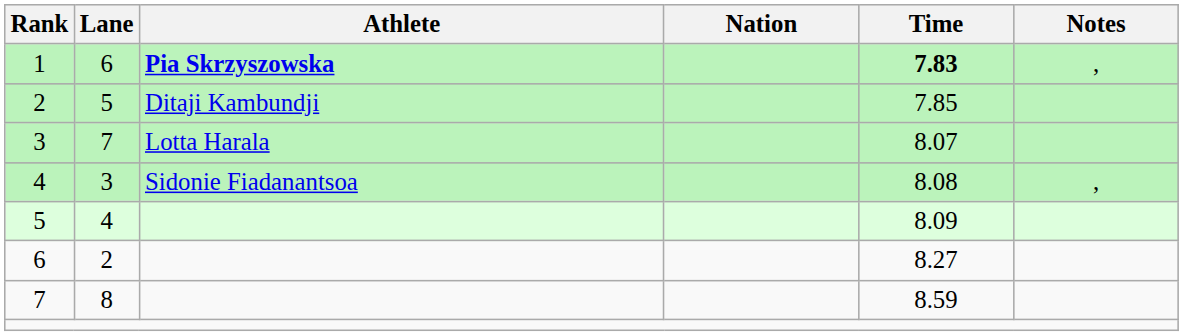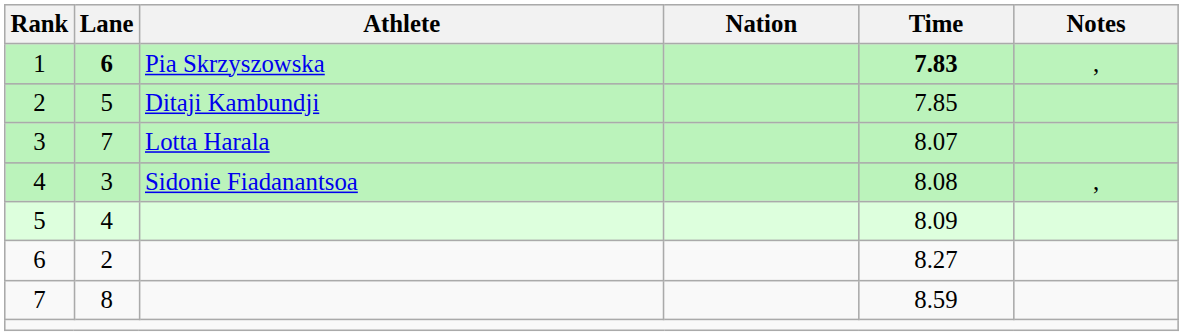(107, 63) normal -> (107, 63) bold
(240, 63) bold -> (235, 63) normal
